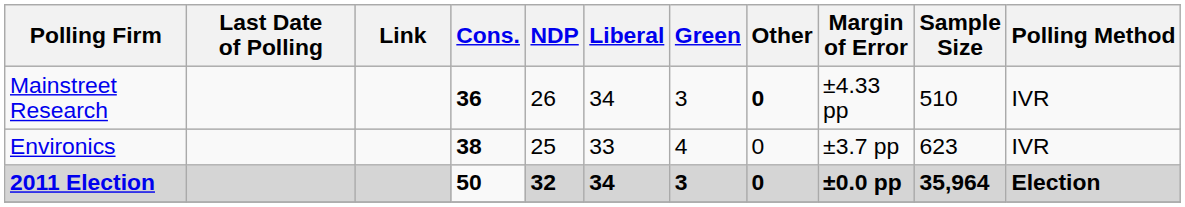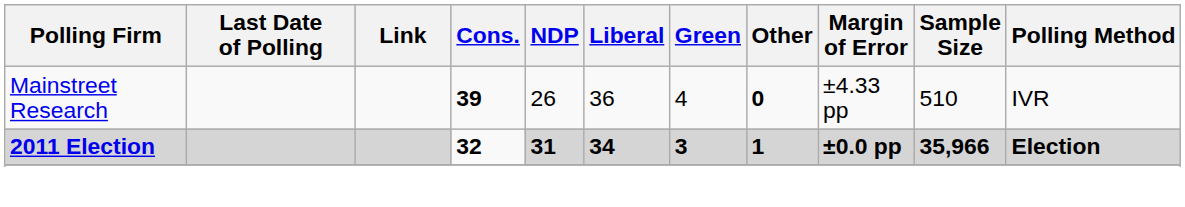(469, 97) 36 -> (469, 97) 39
(602, 97) 34 -> (602, 97) 36
(681, 97) 3 -> (681, 97) 4
- row: (63, 146)
(469, 182) 50 -> (469, 146) 32
(543, 182) 32 -> (543, 146) 31
(758, 182) 0 -> (758, 146) 1
(954, 182) 35,964 -> (954, 146) 35,966
